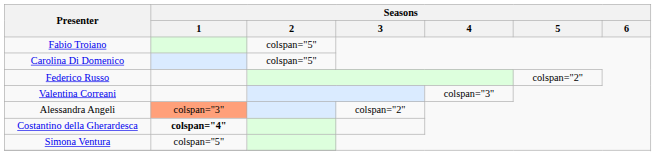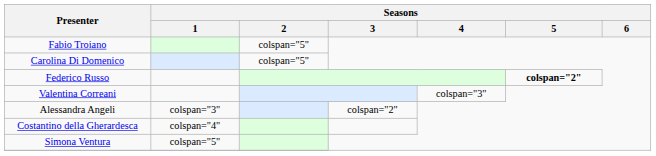(558, 77) normal -> (554, 77) bold
(199, 110) lightsalmon background -> (195, 110) no background
(199, 126) bold -> (195, 126) normal
